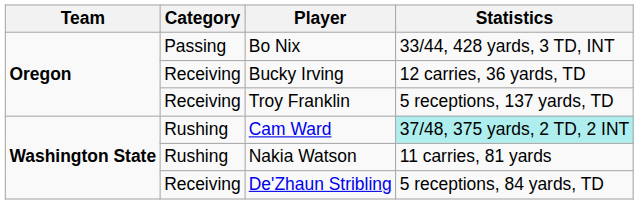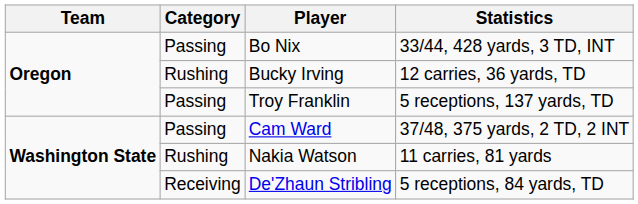(202, 74) Receiving -> (196, 74) Rushing
(202, 101) Receiving -> (195, 101) Passing
(196, 129) Rushing -> (195, 129) Passing
(514, 129) paleturquoise background -> (514, 129) no background
